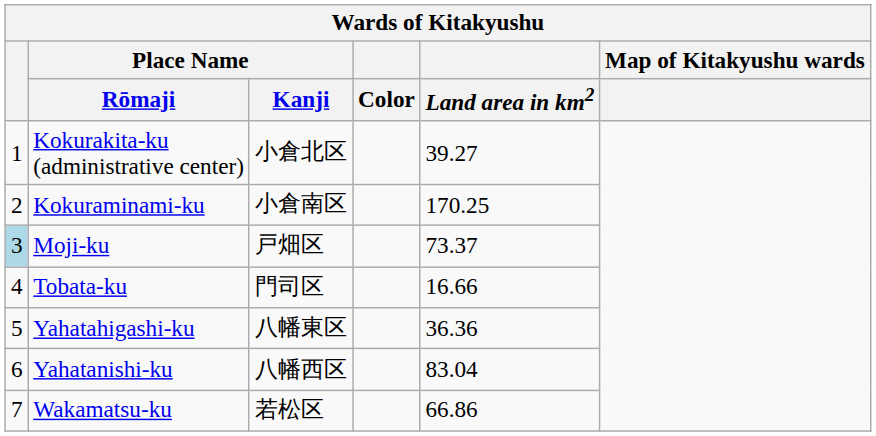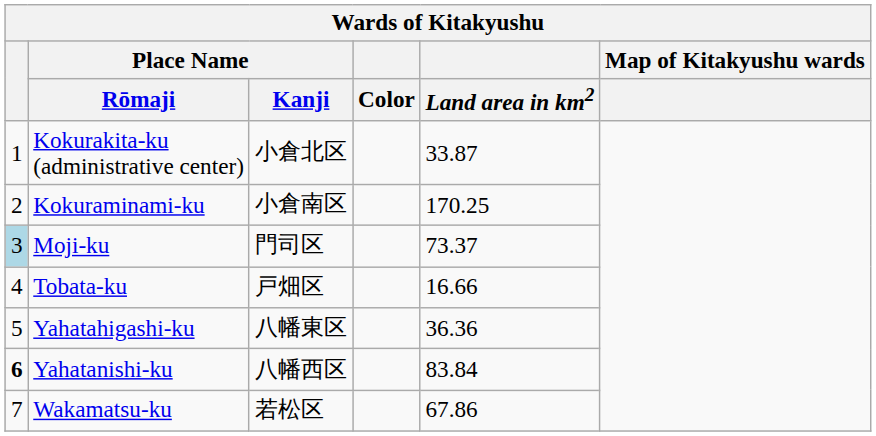(452, 152) 39.27 -> (452, 152) 33.87
(289, 245) 戸畑区 -> (289, 245) 門司区
(289, 286) 門司区 -> (289, 286) 戸畑区
(17, 369) normal -> (17, 369) bold
(452, 369) 83.04 -> (452, 369) 83.84
(452, 410) 66.86 -> (452, 410) 67.86
